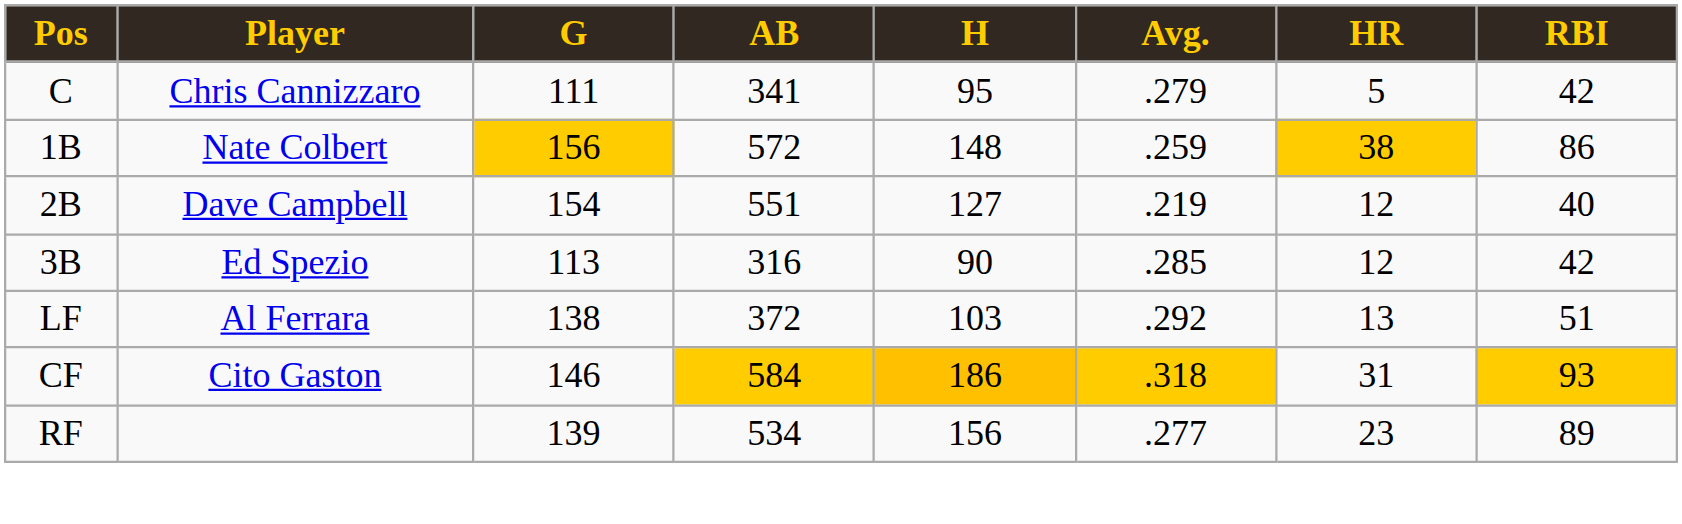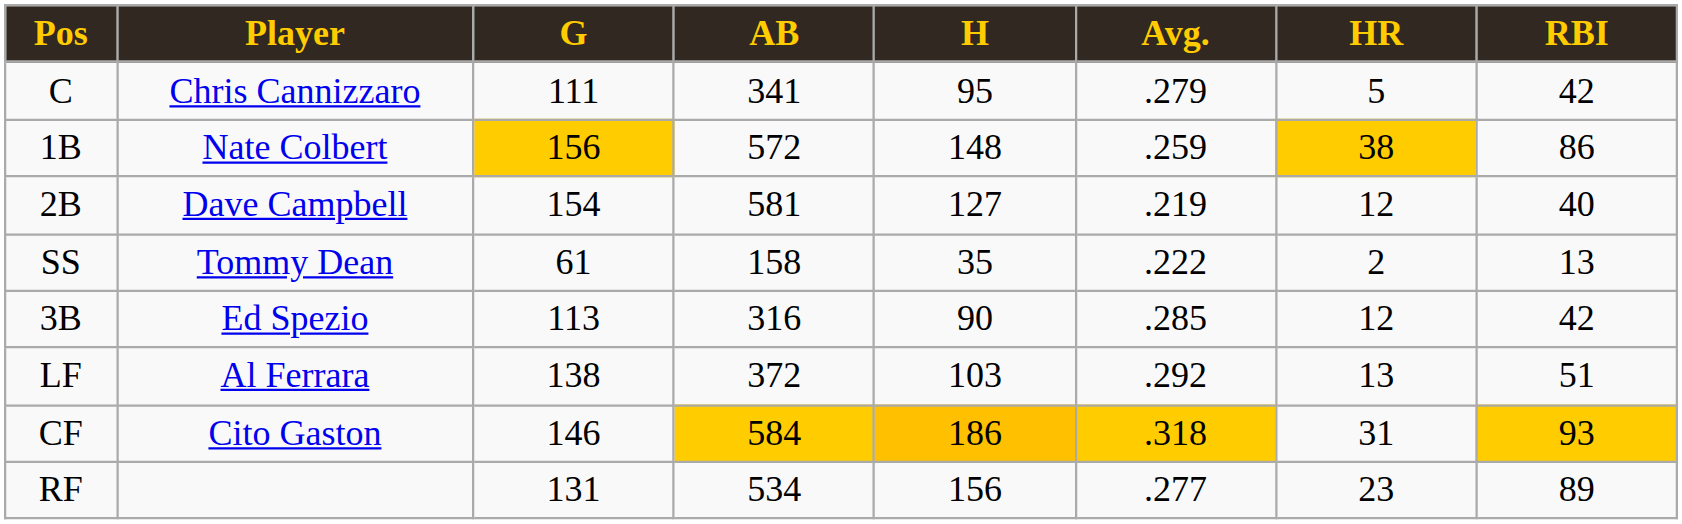(774, 204) 551 -> (774, 204) 581
+ row: (61, 261)
(574, 432) 139 -> (574, 489) 131
